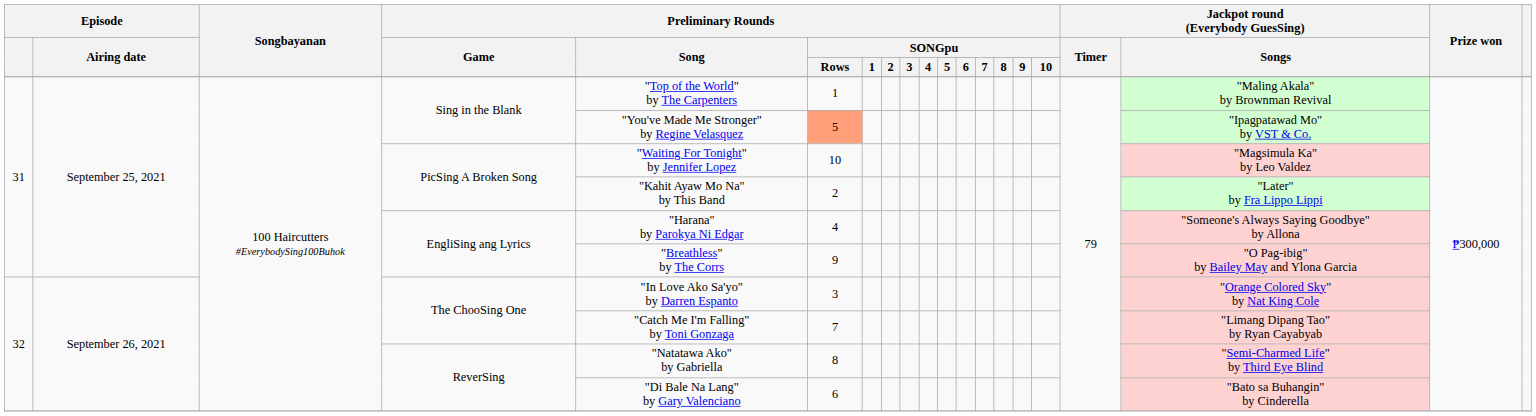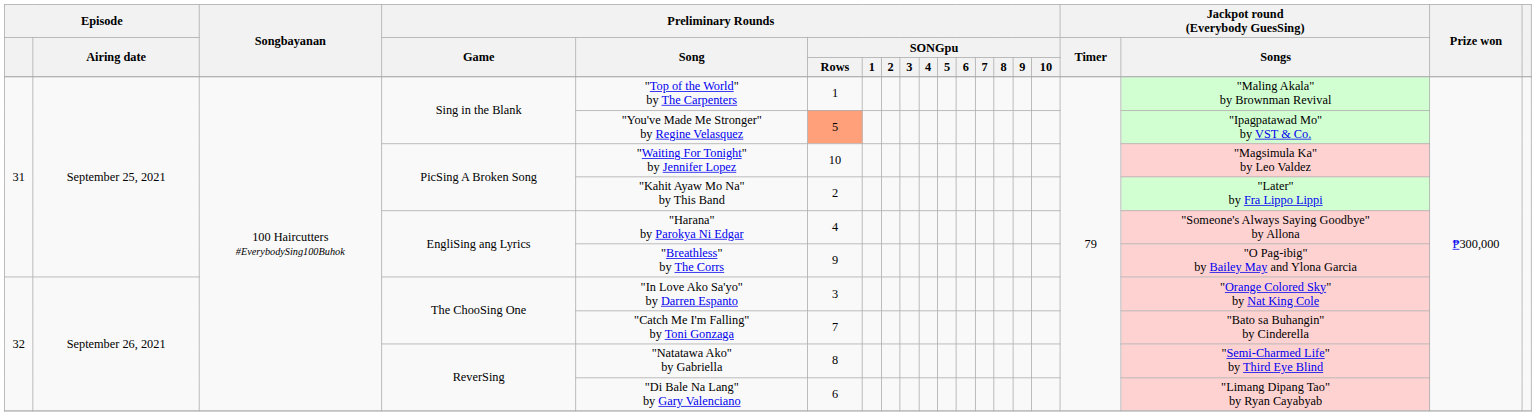(1276, 327) "Limang Dipang Tao" by Ryan Cayabyab -> (1276, 327) "Bato sa Buhangin" by Cinderella
(1276, 394) "Bato sa Buhangin" by Cinderella -> (1276, 394) "Limang Dipang Tao" by Ryan Cayabyab
